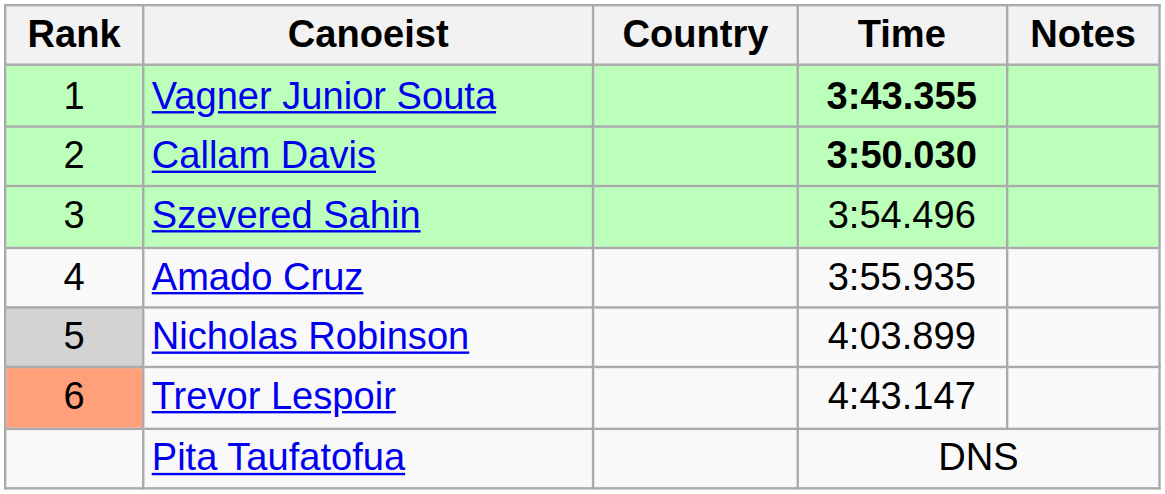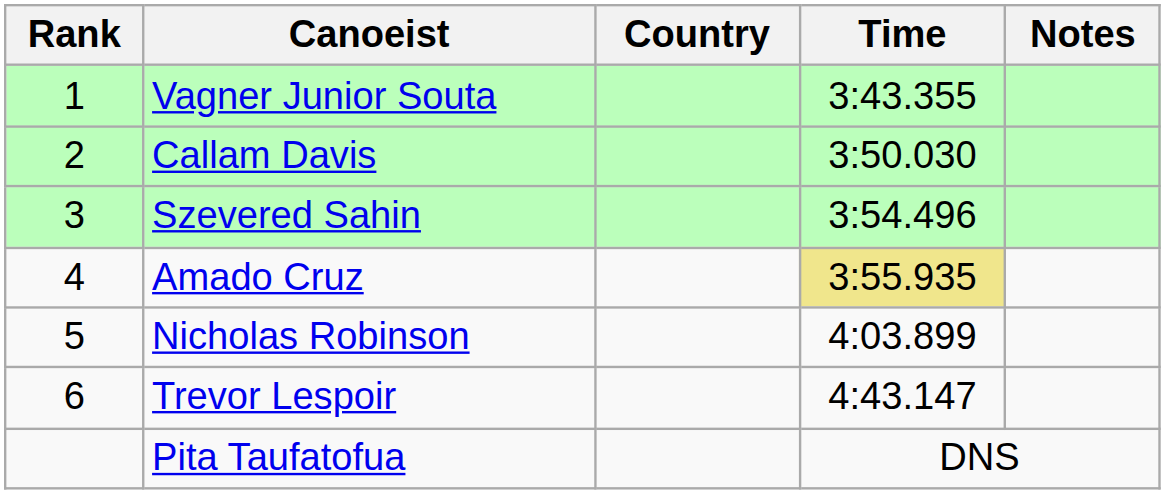(902, 95) bold -> (902, 95) normal
(902, 155) bold -> (902, 155) normal
(902, 276) no background -> (902, 276) khaki background
(74, 336) lightgrey background -> (74, 336) no background
(74, 397) lightsalmon background -> (74, 397) no background
